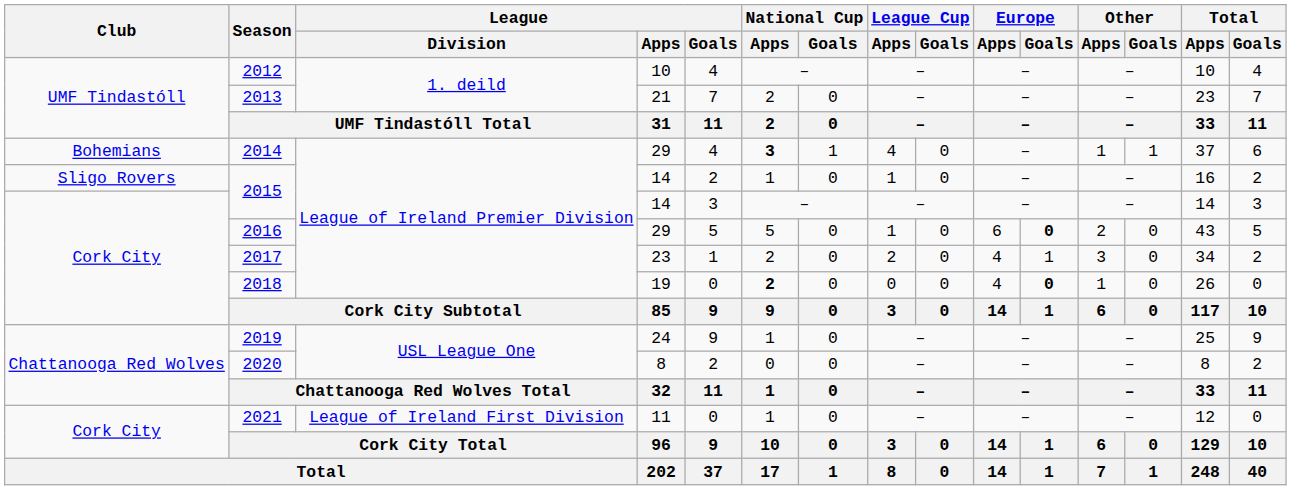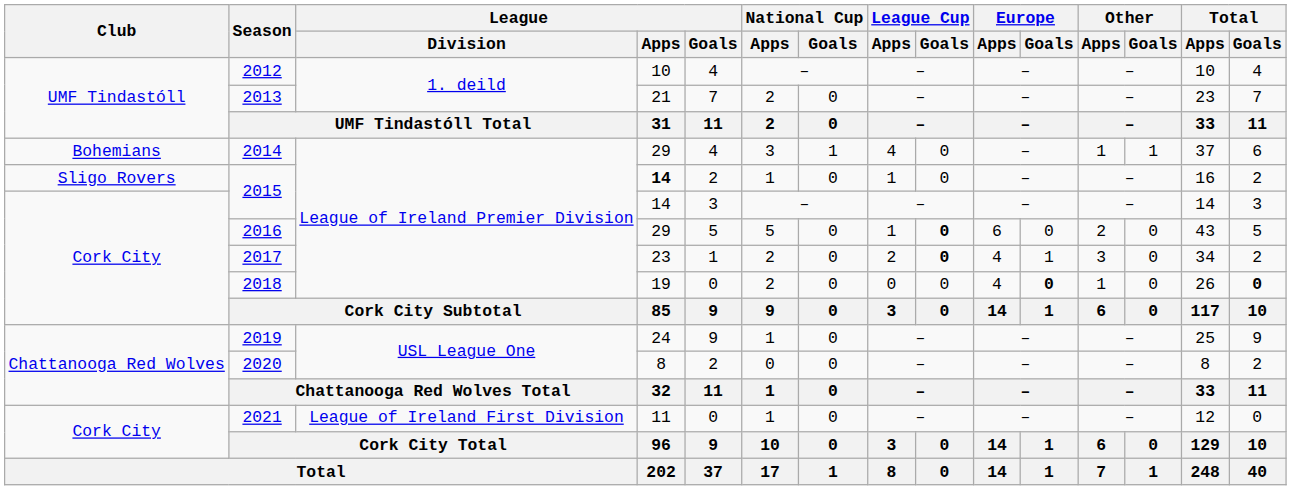(770, 151) bold -> (770, 151) normal
(661, 178) normal -> (661, 178) bold
(944, 232) normal -> (944, 232) bold
(1049, 232) bold -> (1049, 232) normal
(944, 258) normal -> (944, 258) bold
(770, 285) bold -> (770, 285) normal
(1257, 285) normal -> (1257, 285) bold
